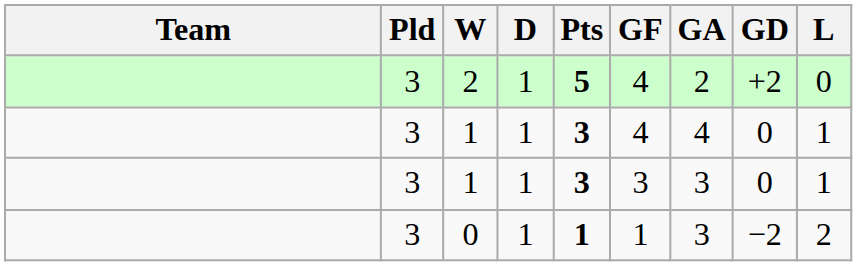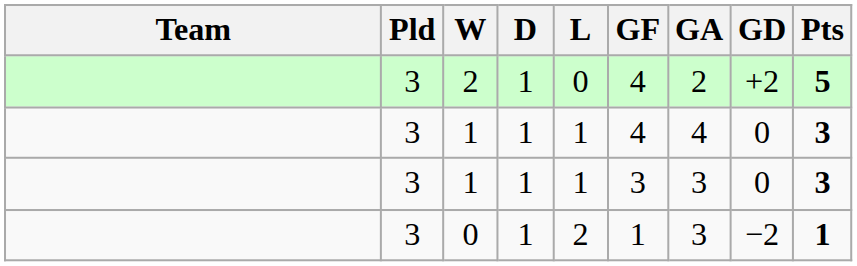columns swapped: (824, 30) <-> (582, 30)
